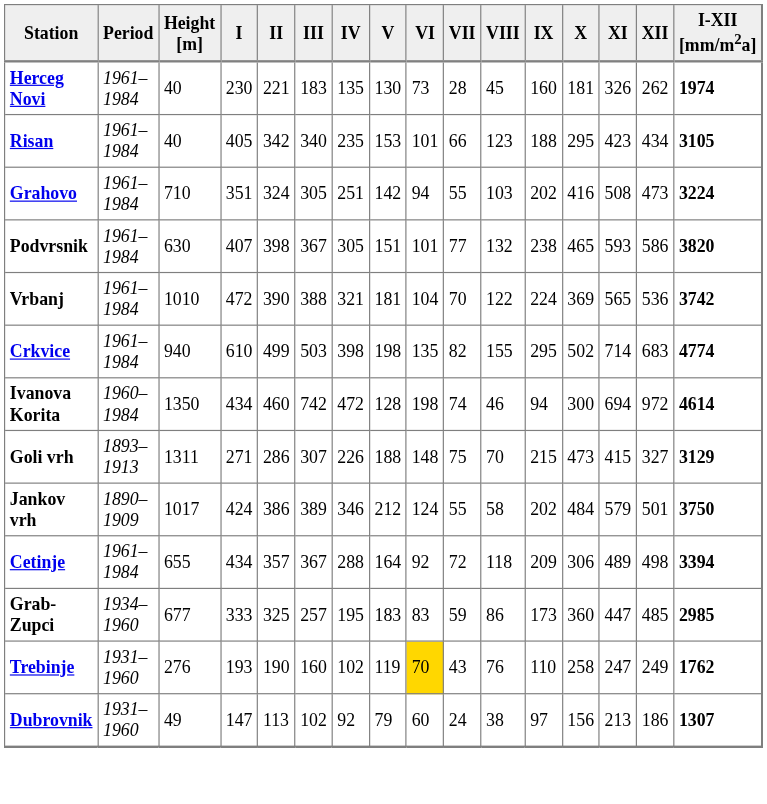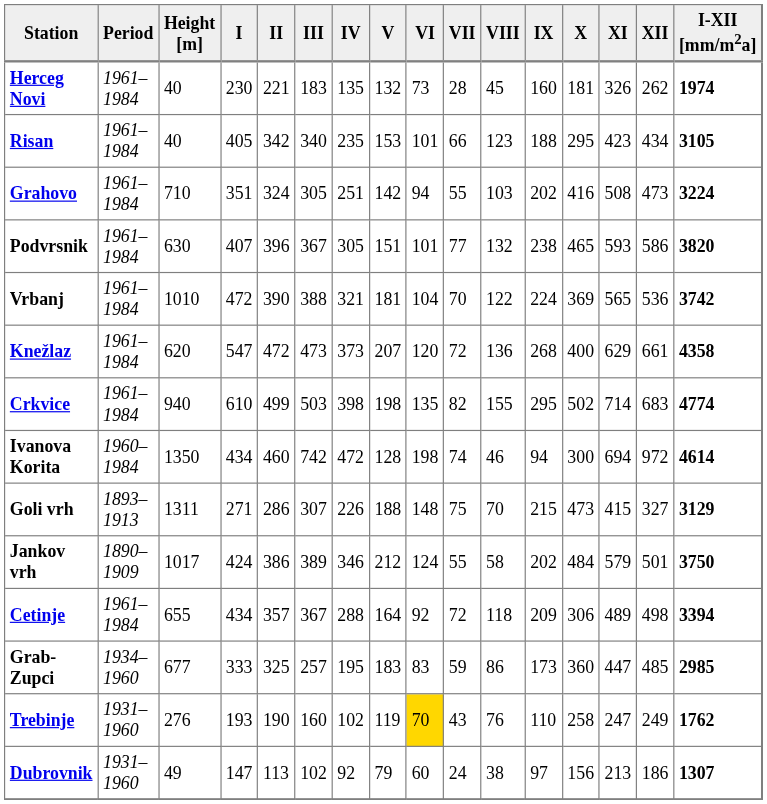(388, 88) 130 -> (388, 88) 132
(276, 246) 398 -> (276, 246) 396
+ row: (40, 351)
